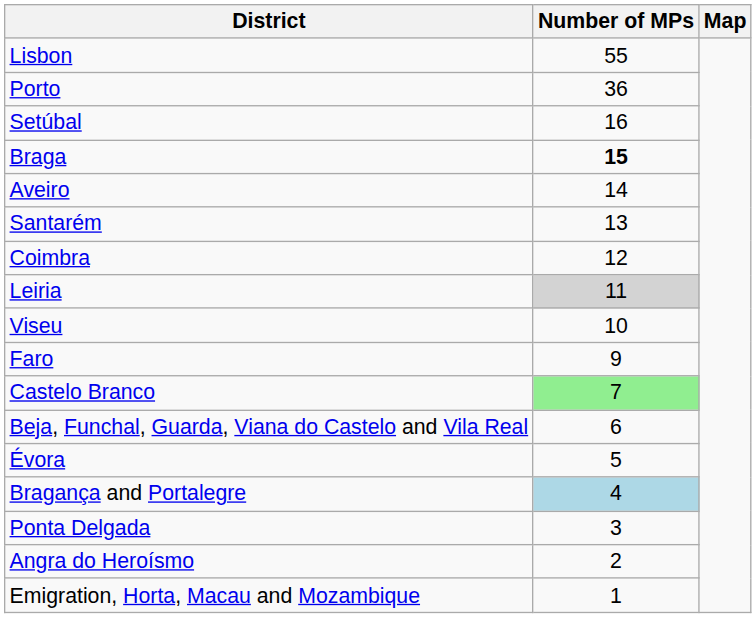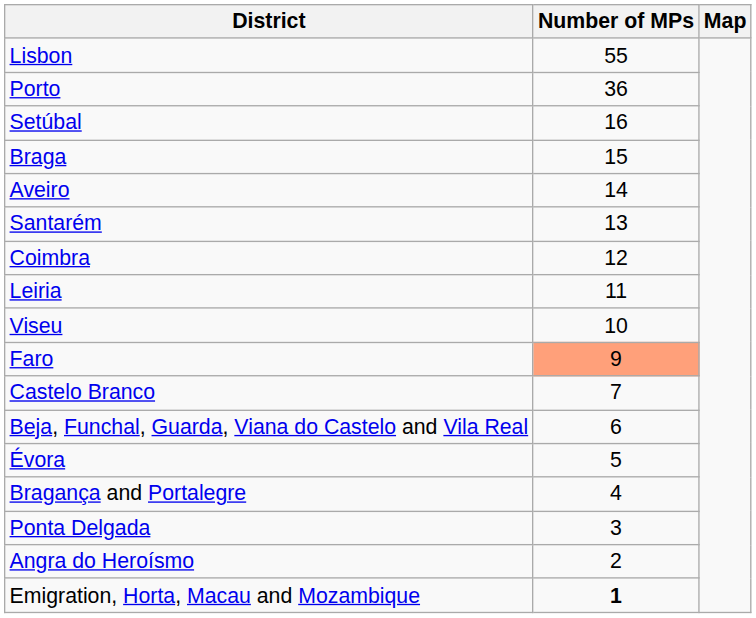(616, 156) bold -> (616, 156) normal
(616, 291) lightgrey background -> (616, 291) no background
(616, 358) no background -> (616, 358) lightsalmon background
(616, 392) lightgreen background -> (616, 392) no background
(616, 493) lightblue background -> (616, 493) no background
(616, 595) normal -> (616, 595) bold
